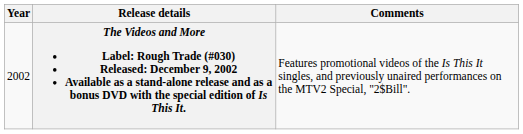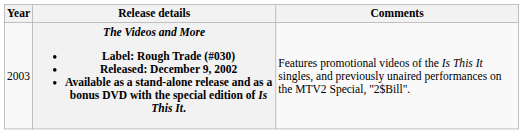(19, 75) 2002 -> (19, 75) 2003
